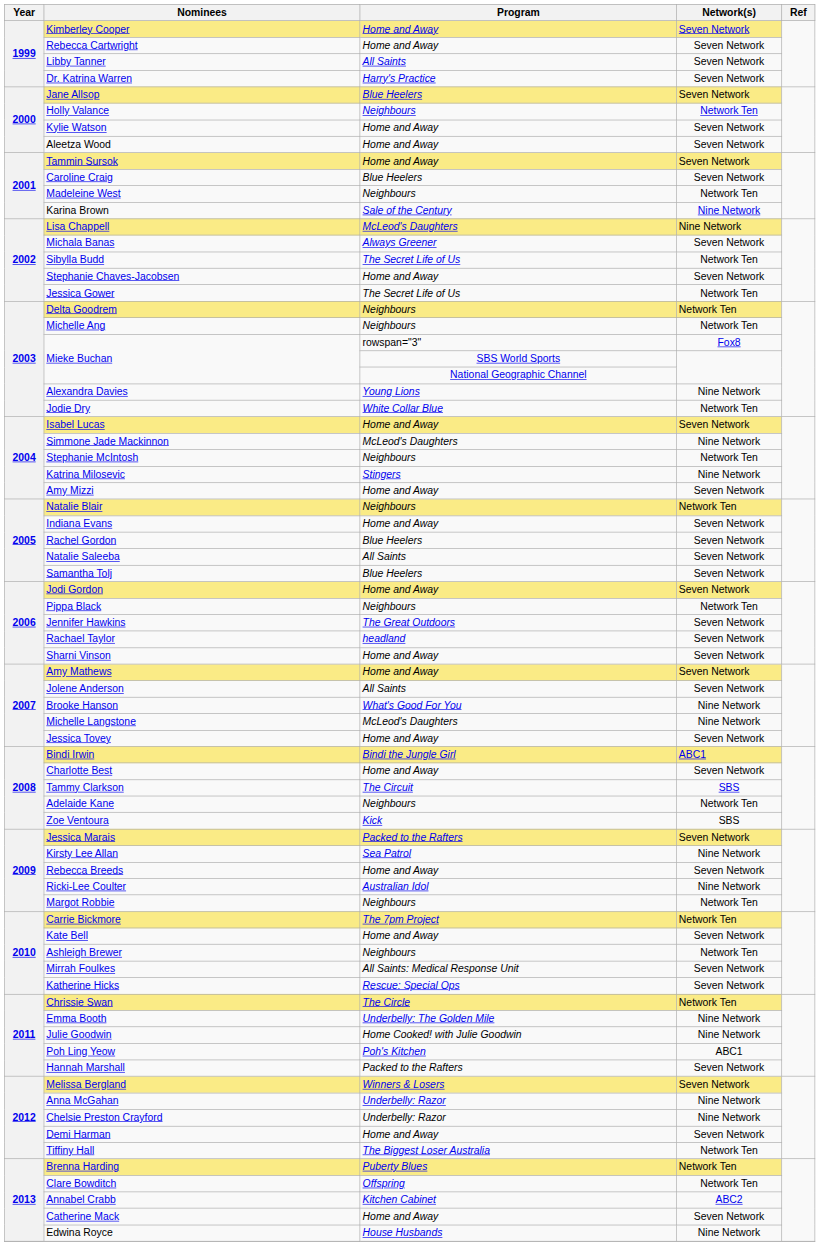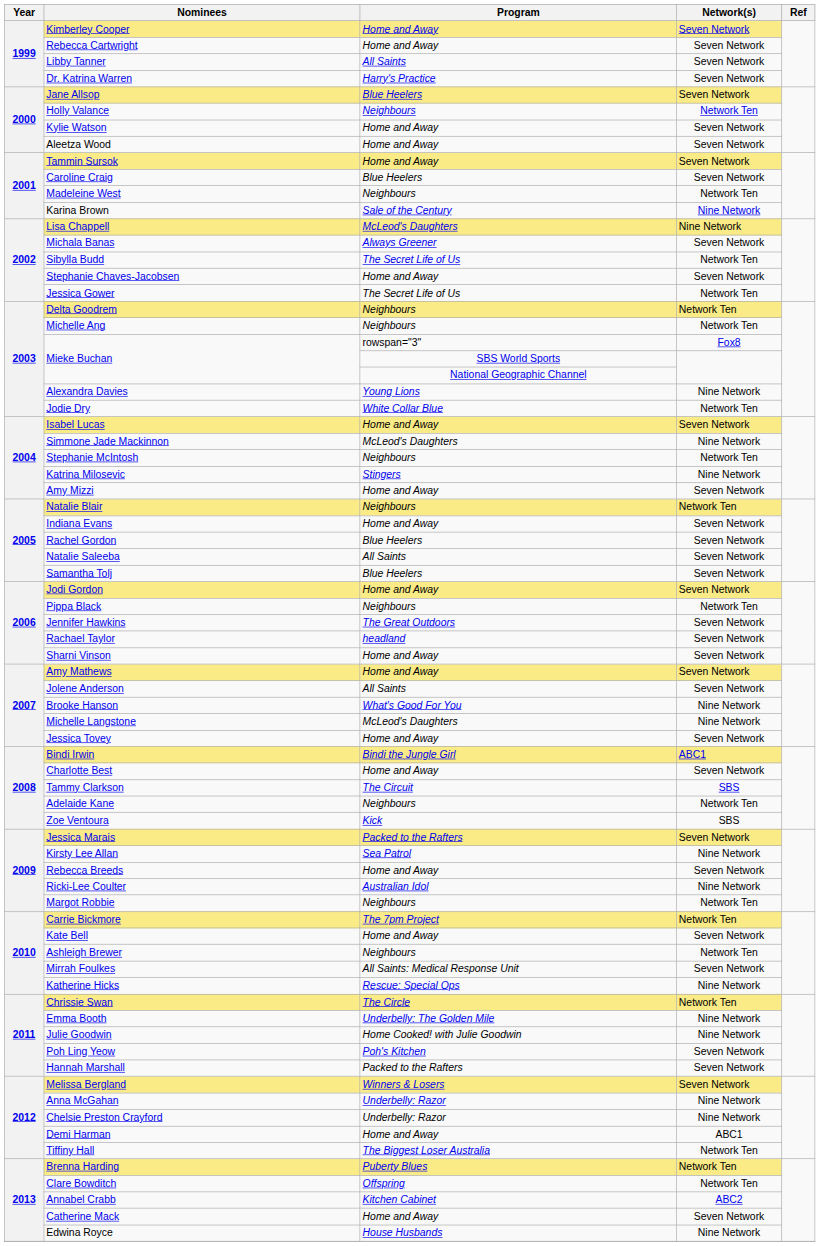(729, 985) Seven Network -> (729, 985) Nine Network
(729, 1051) ABC1 -> (729, 1051) Seven Network
(729, 1134) Seven Network -> (729, 1134) ABC1
